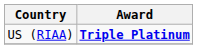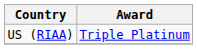(135, 34) bold -> (135, 34) normal
